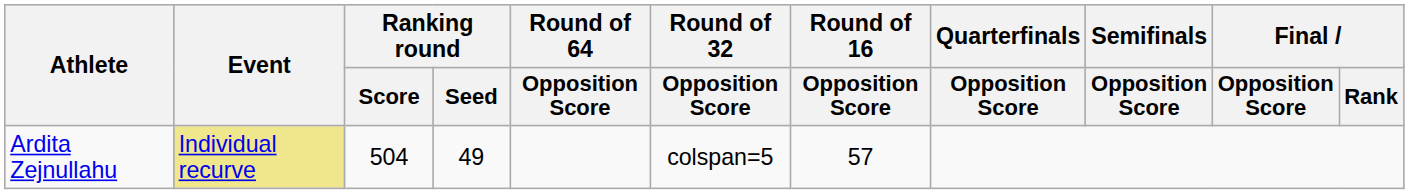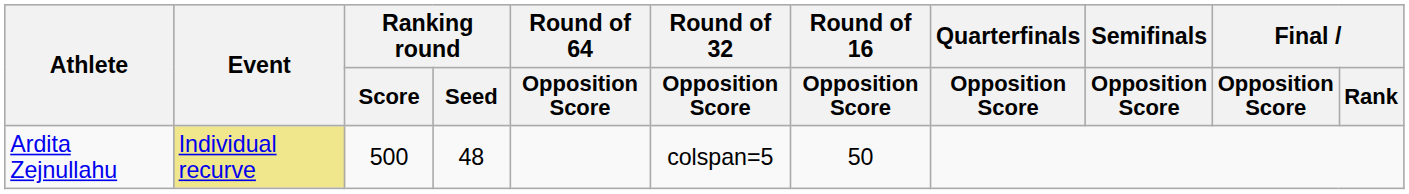(389, 157) 504 -> (389, 157) 500
(471, 157) 49 -> (471, 157) 48
(861, 157) 57 -> (861, 157) 50
